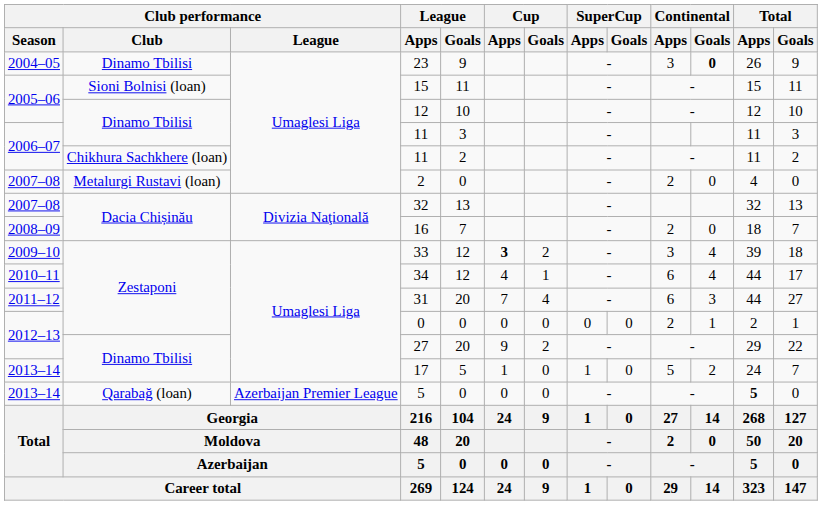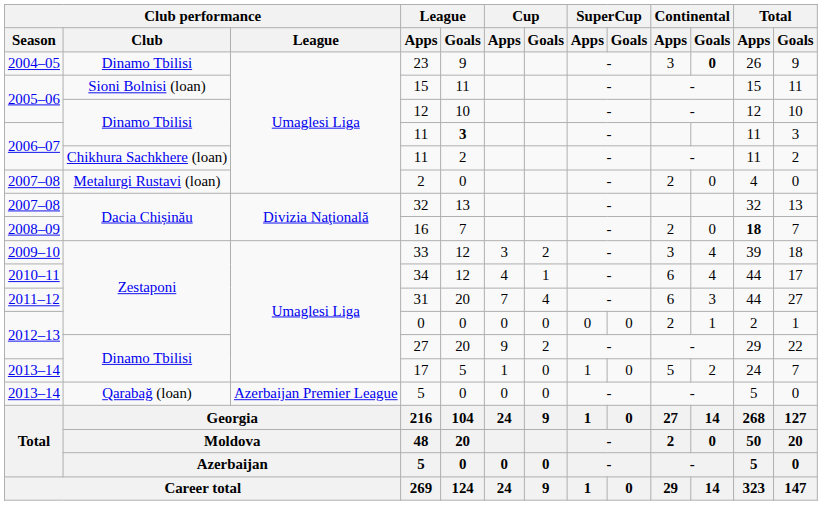(463, 134) normal -> (463, 134) bold
(754, 228) normal -> (754, 228) bold
(504, 252) bold -> (504, 252) normal
(754, 393) bold -> (754, 393) normal
